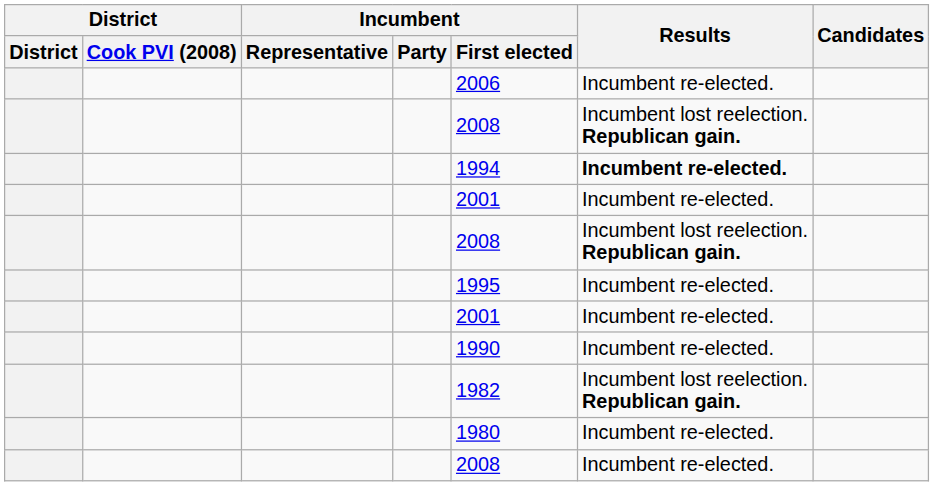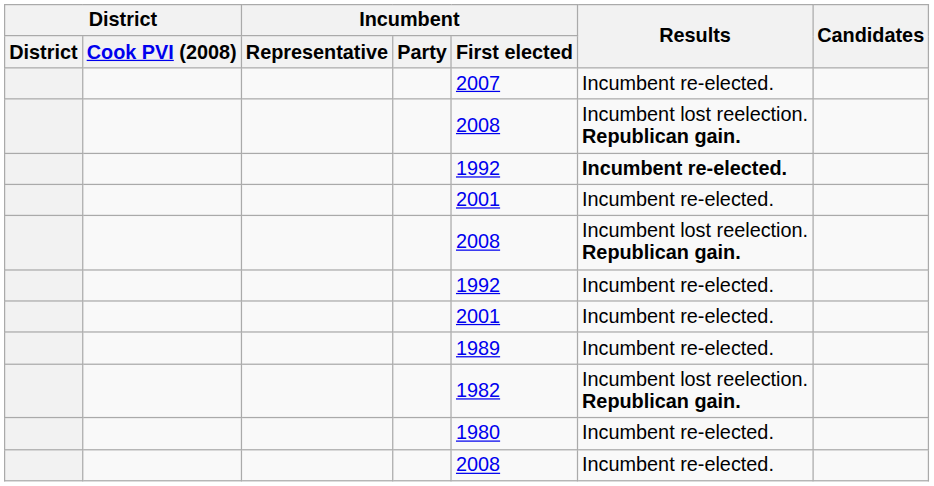(478, 83) 2006 -> (478, 83) 2007
(478, 168) 1994 -> (478, 168) 1992
(478, 285) 1995 -> (478, 285) 1992
(478, 348) 1990 -> (478, 348) 1989
